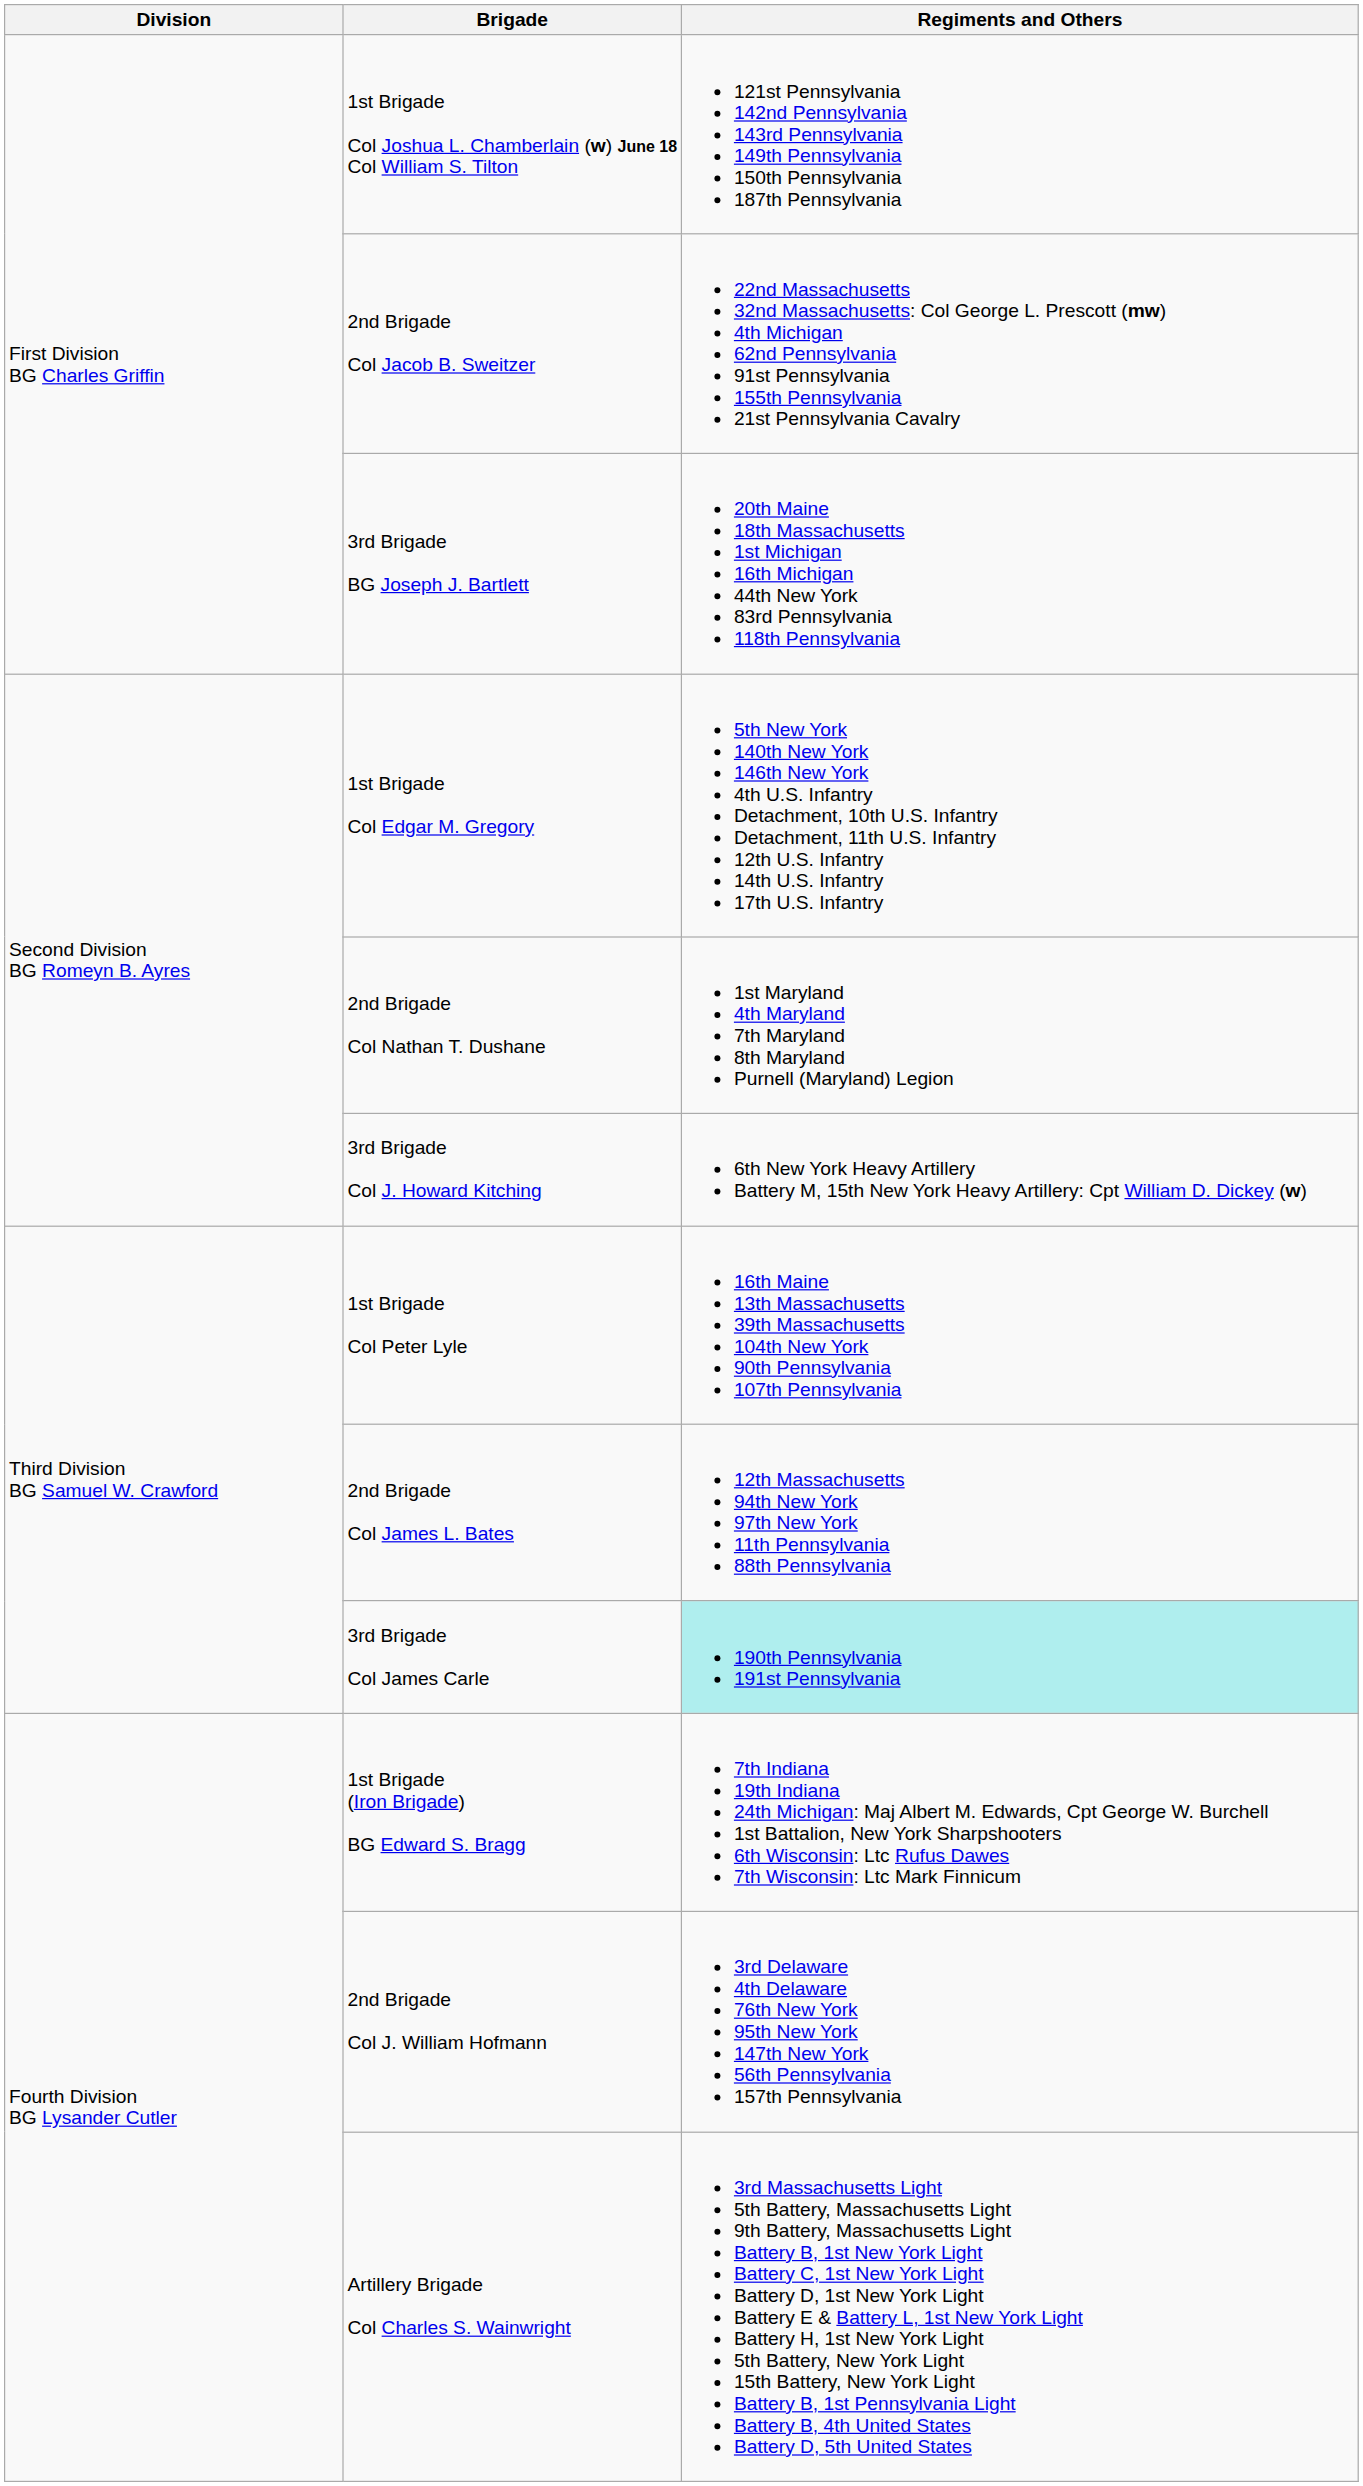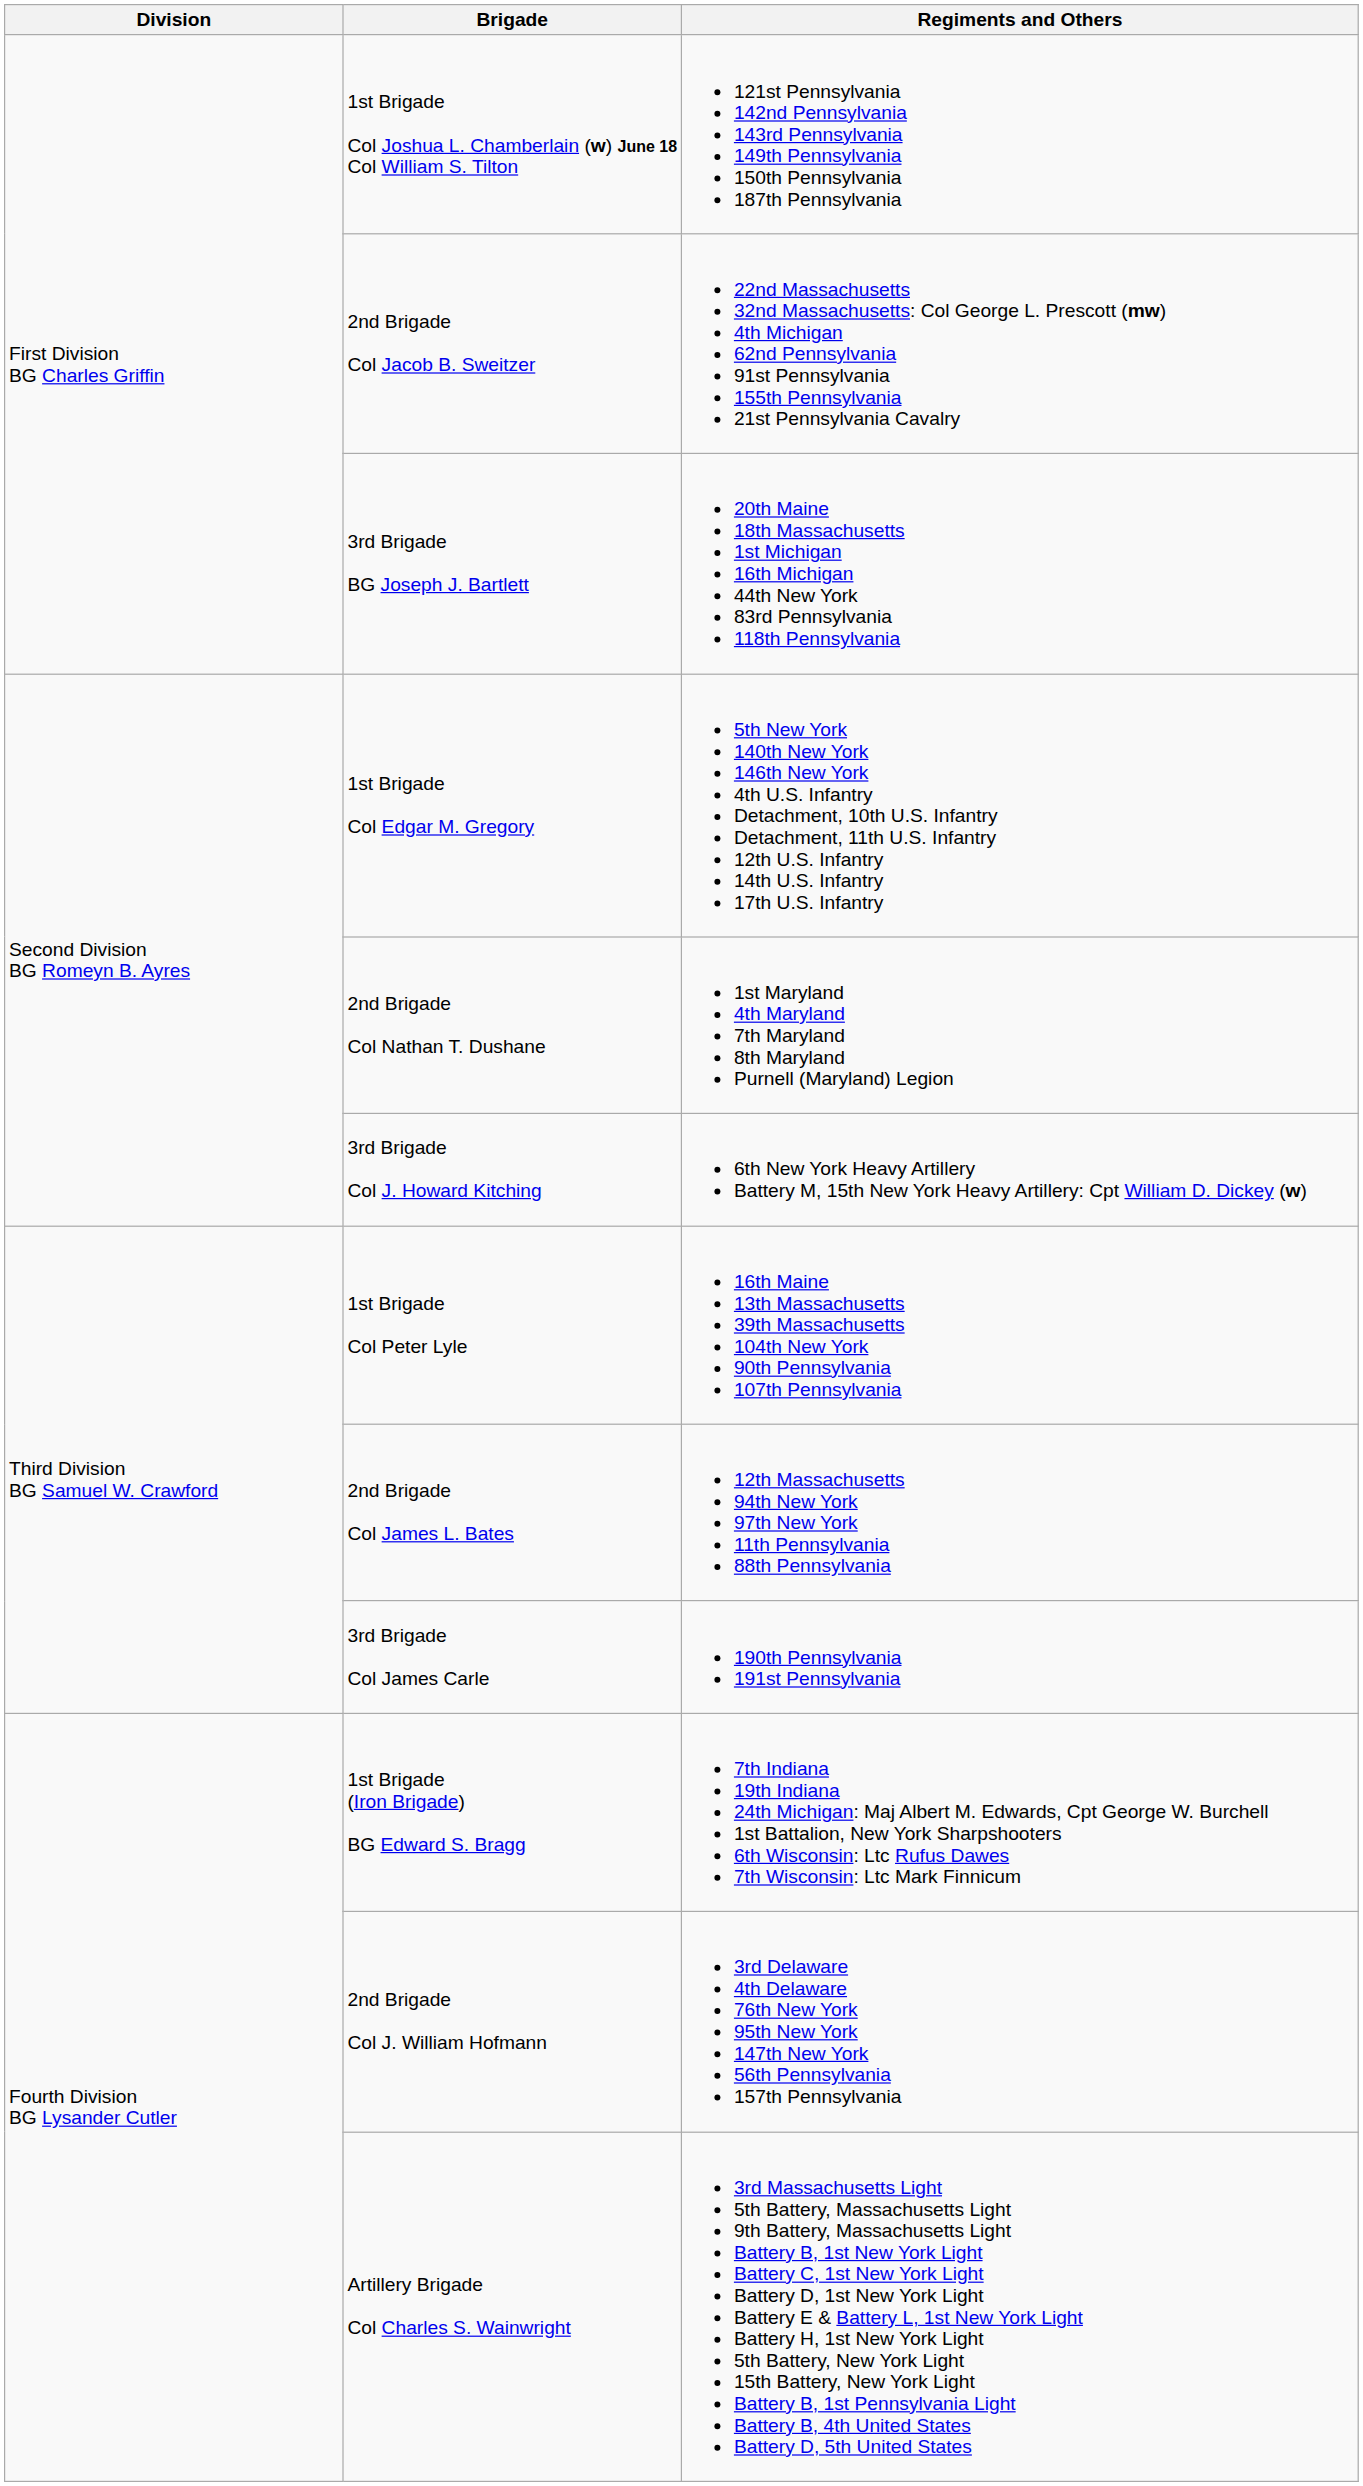(1020, 1668) paleturquoise background -> (1020, 1668) no background
